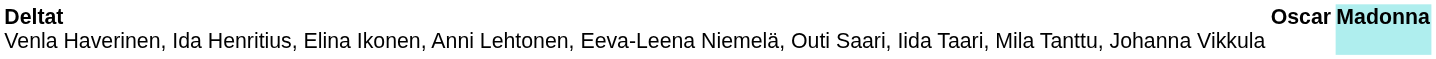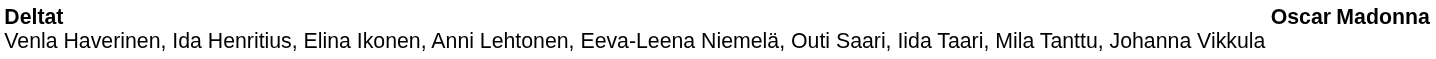(1383, 17) paleturquoise background -> (1383, 17) no background
